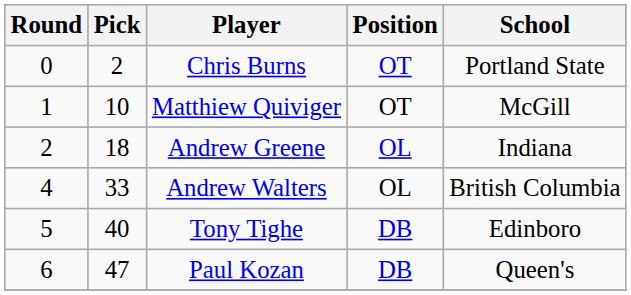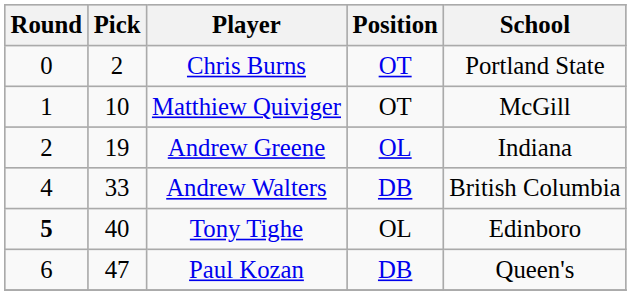(117, 147) 18 -> (117, 147) 19
(395, 188) OL -> (395, 188) DB
(46, 229) normal -> (46, 229) bold
(395, 229) DB -> (395, 229) OL
